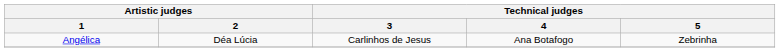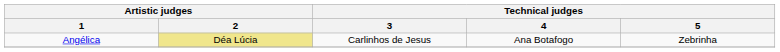(235, 40) no background -> (235, 40) khaki background
